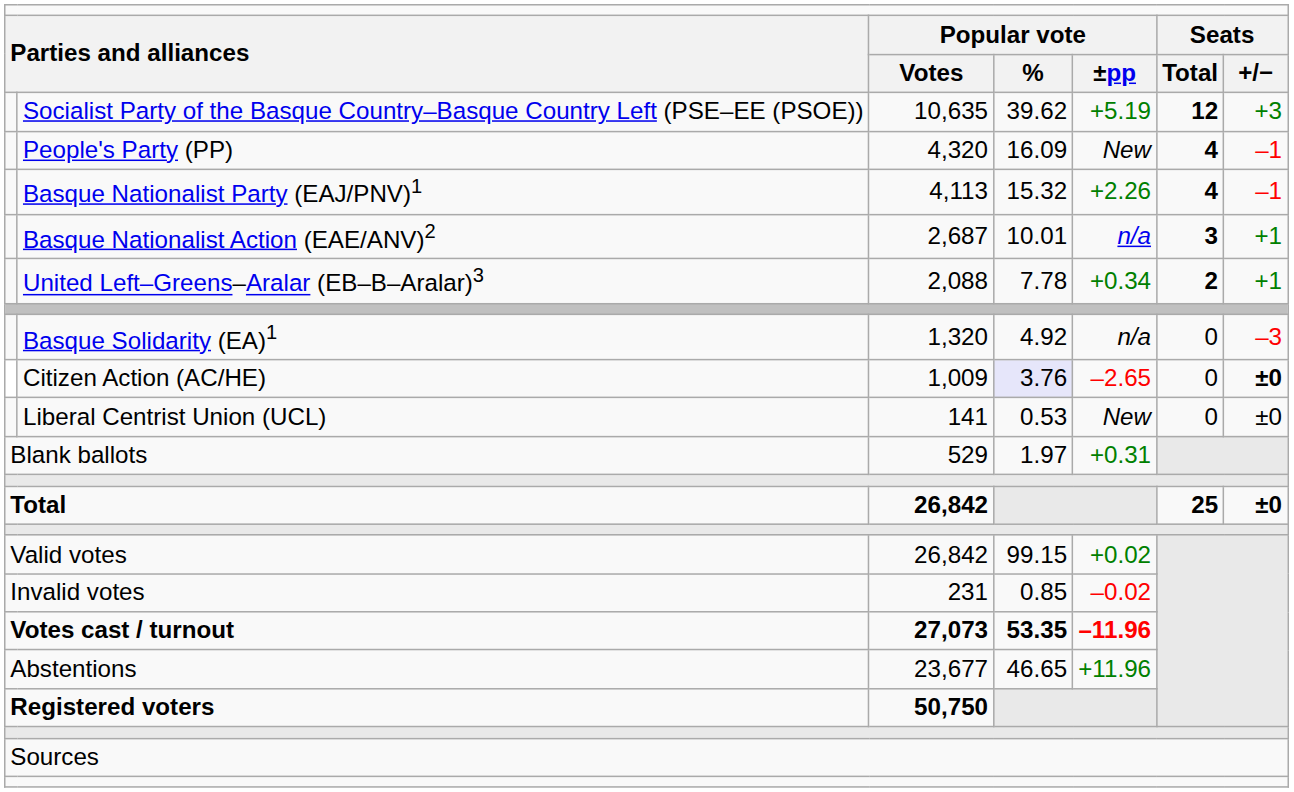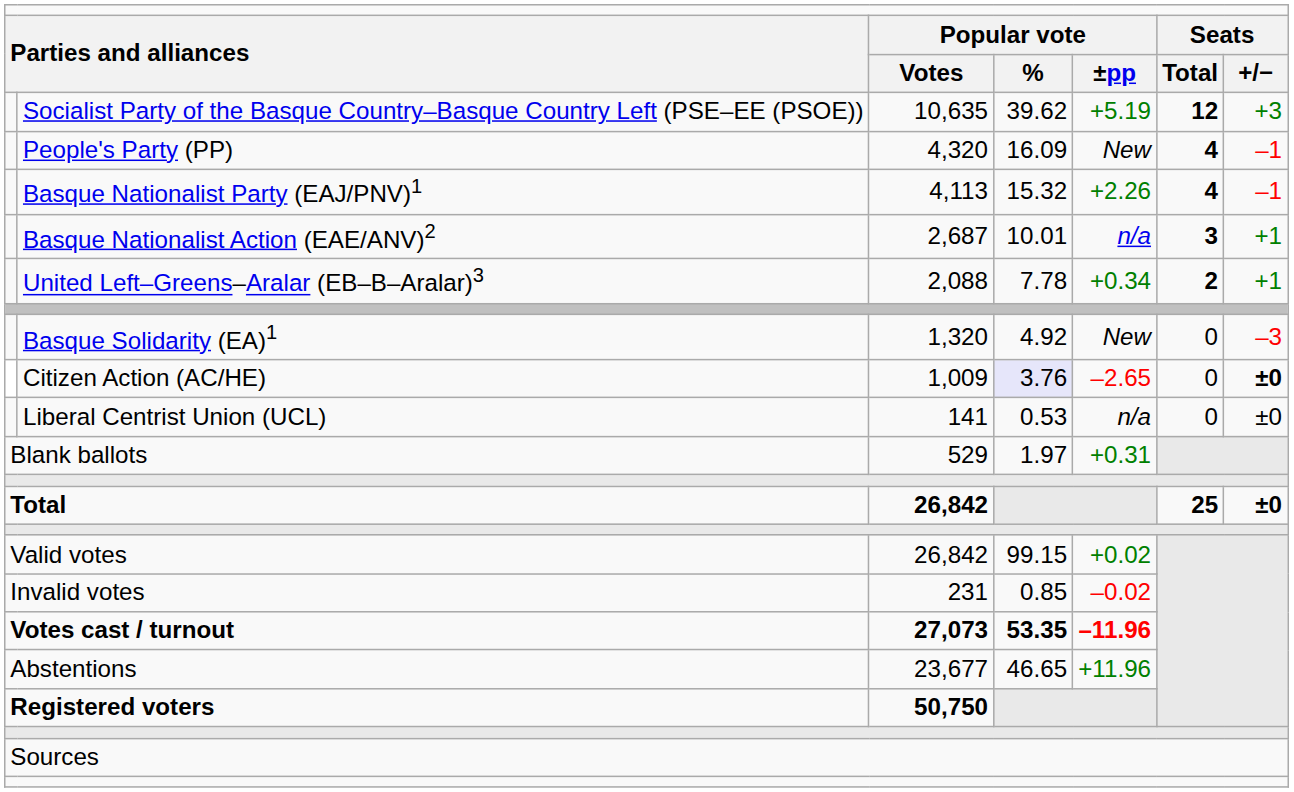(1134, 337) n/a -> (1127, 337) New
(1127, 416) New -> (1134, 416) n/a
